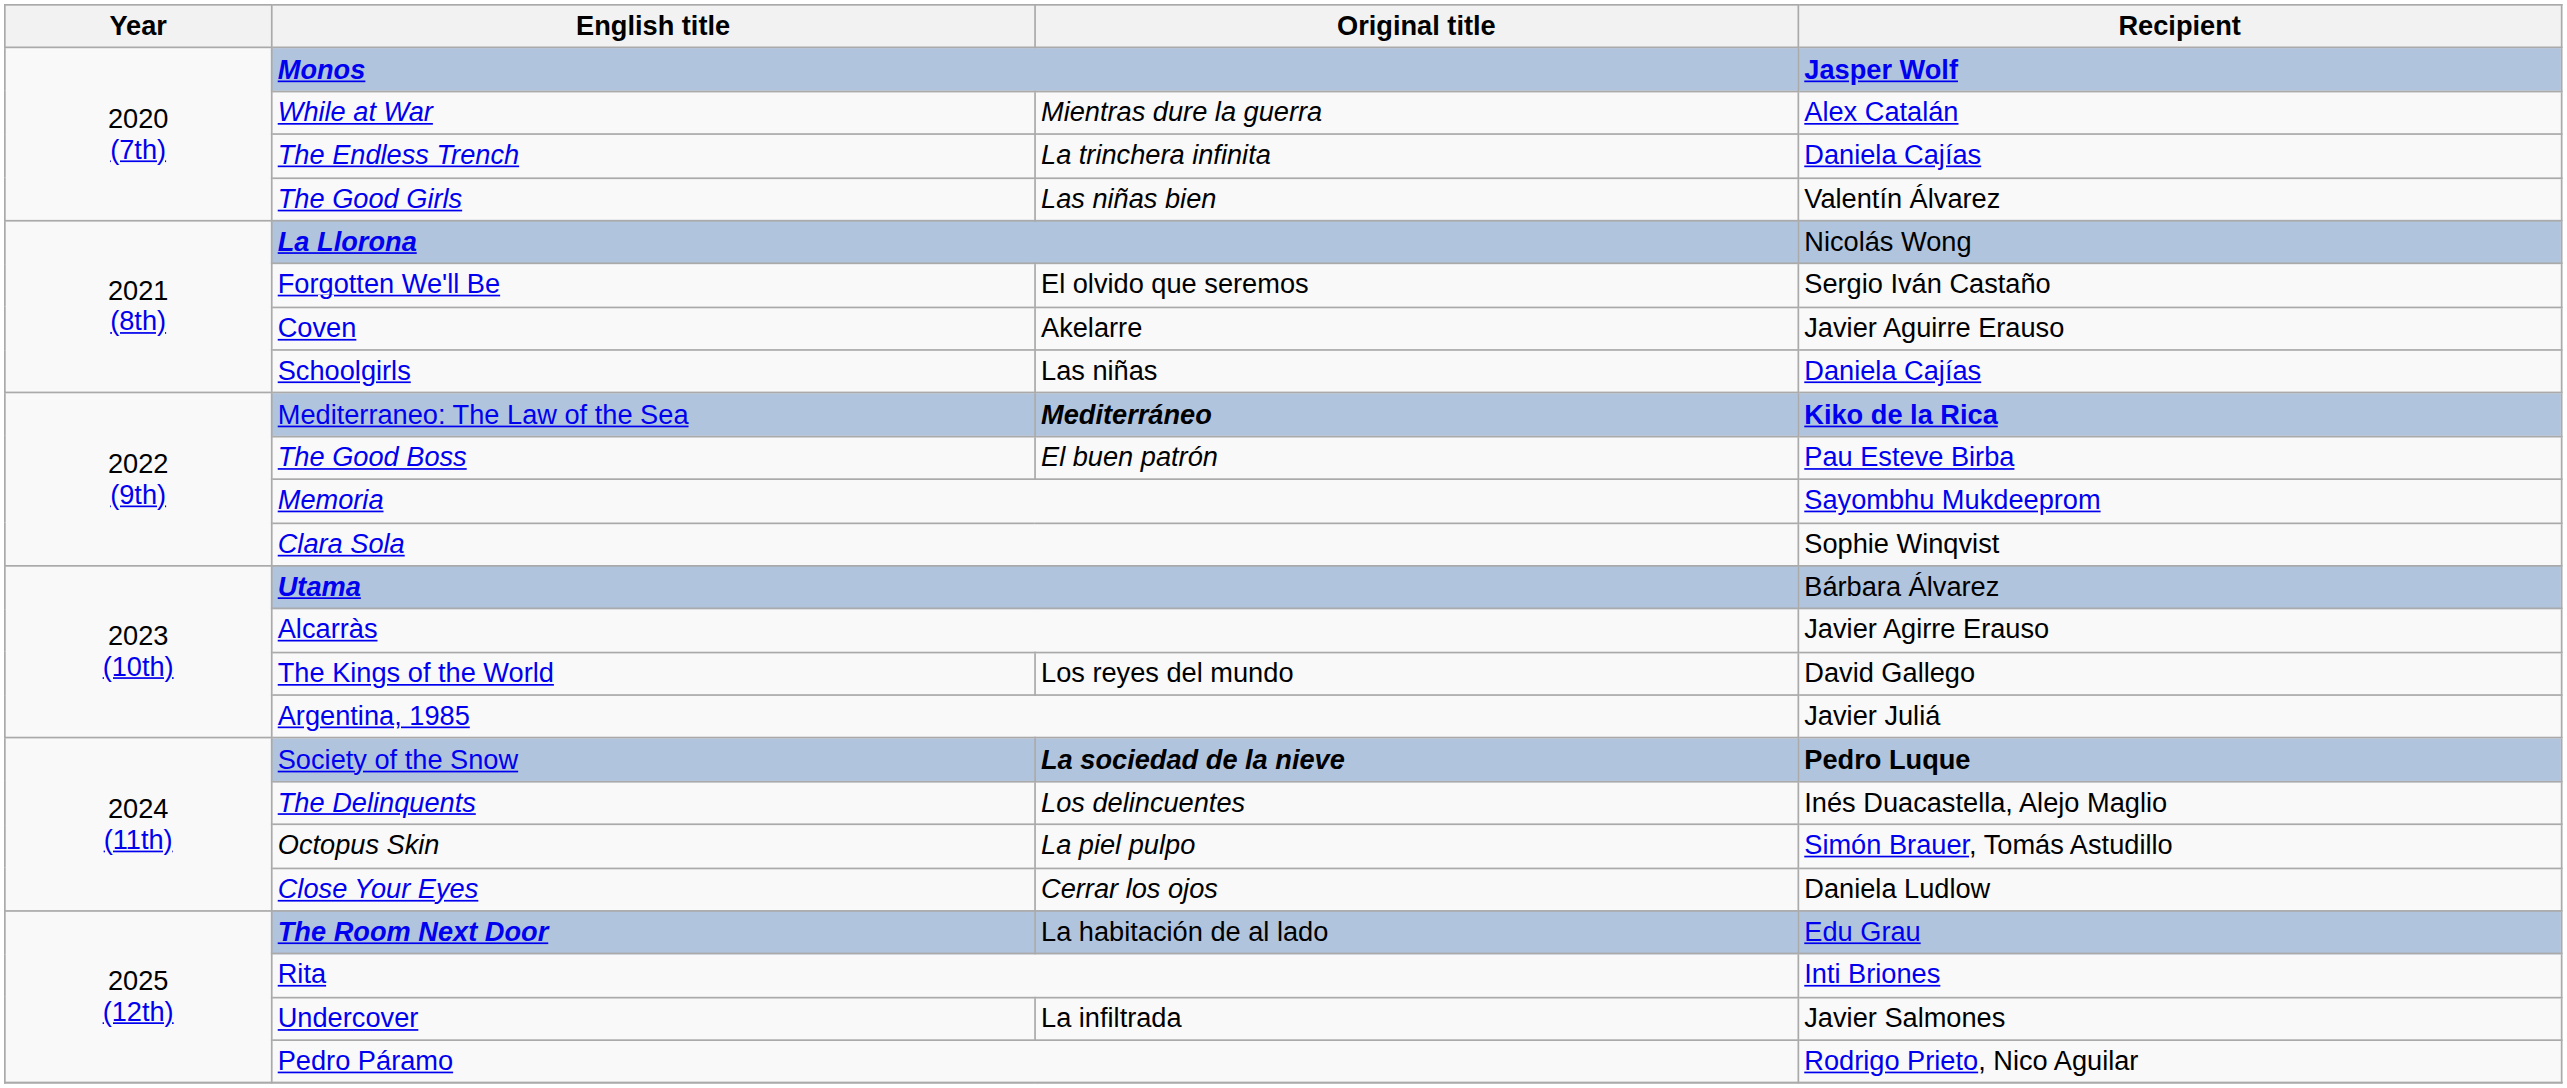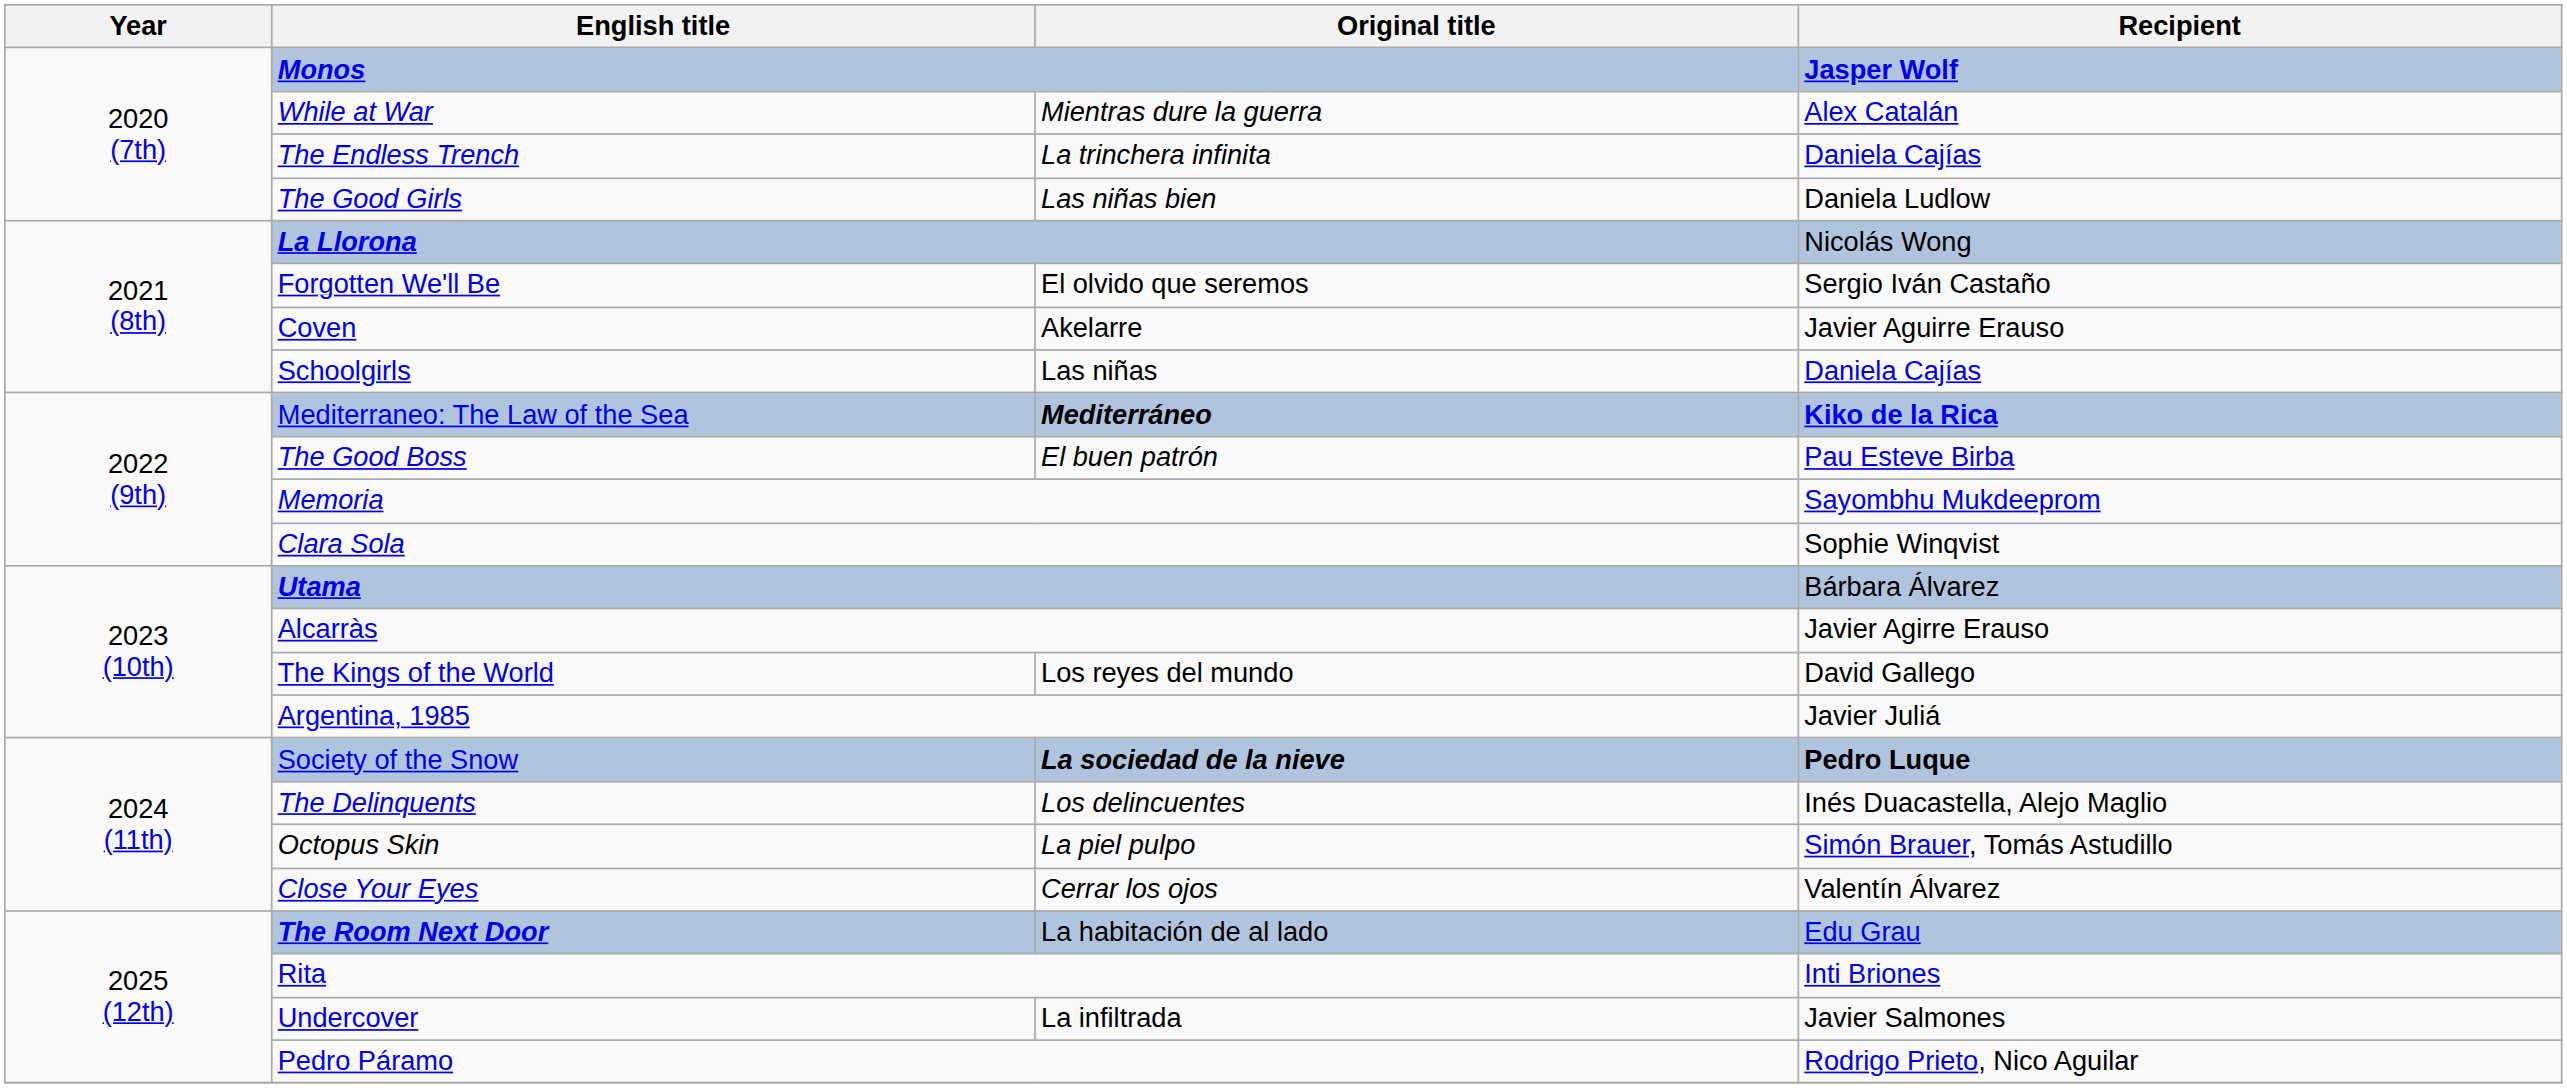(1902, 198) Valentín Álvarez -> (1897, 198) Daniela Ludlow
(1897, 888) Daniela Ludlow -> (1902, 888) Valentín Álvarez
